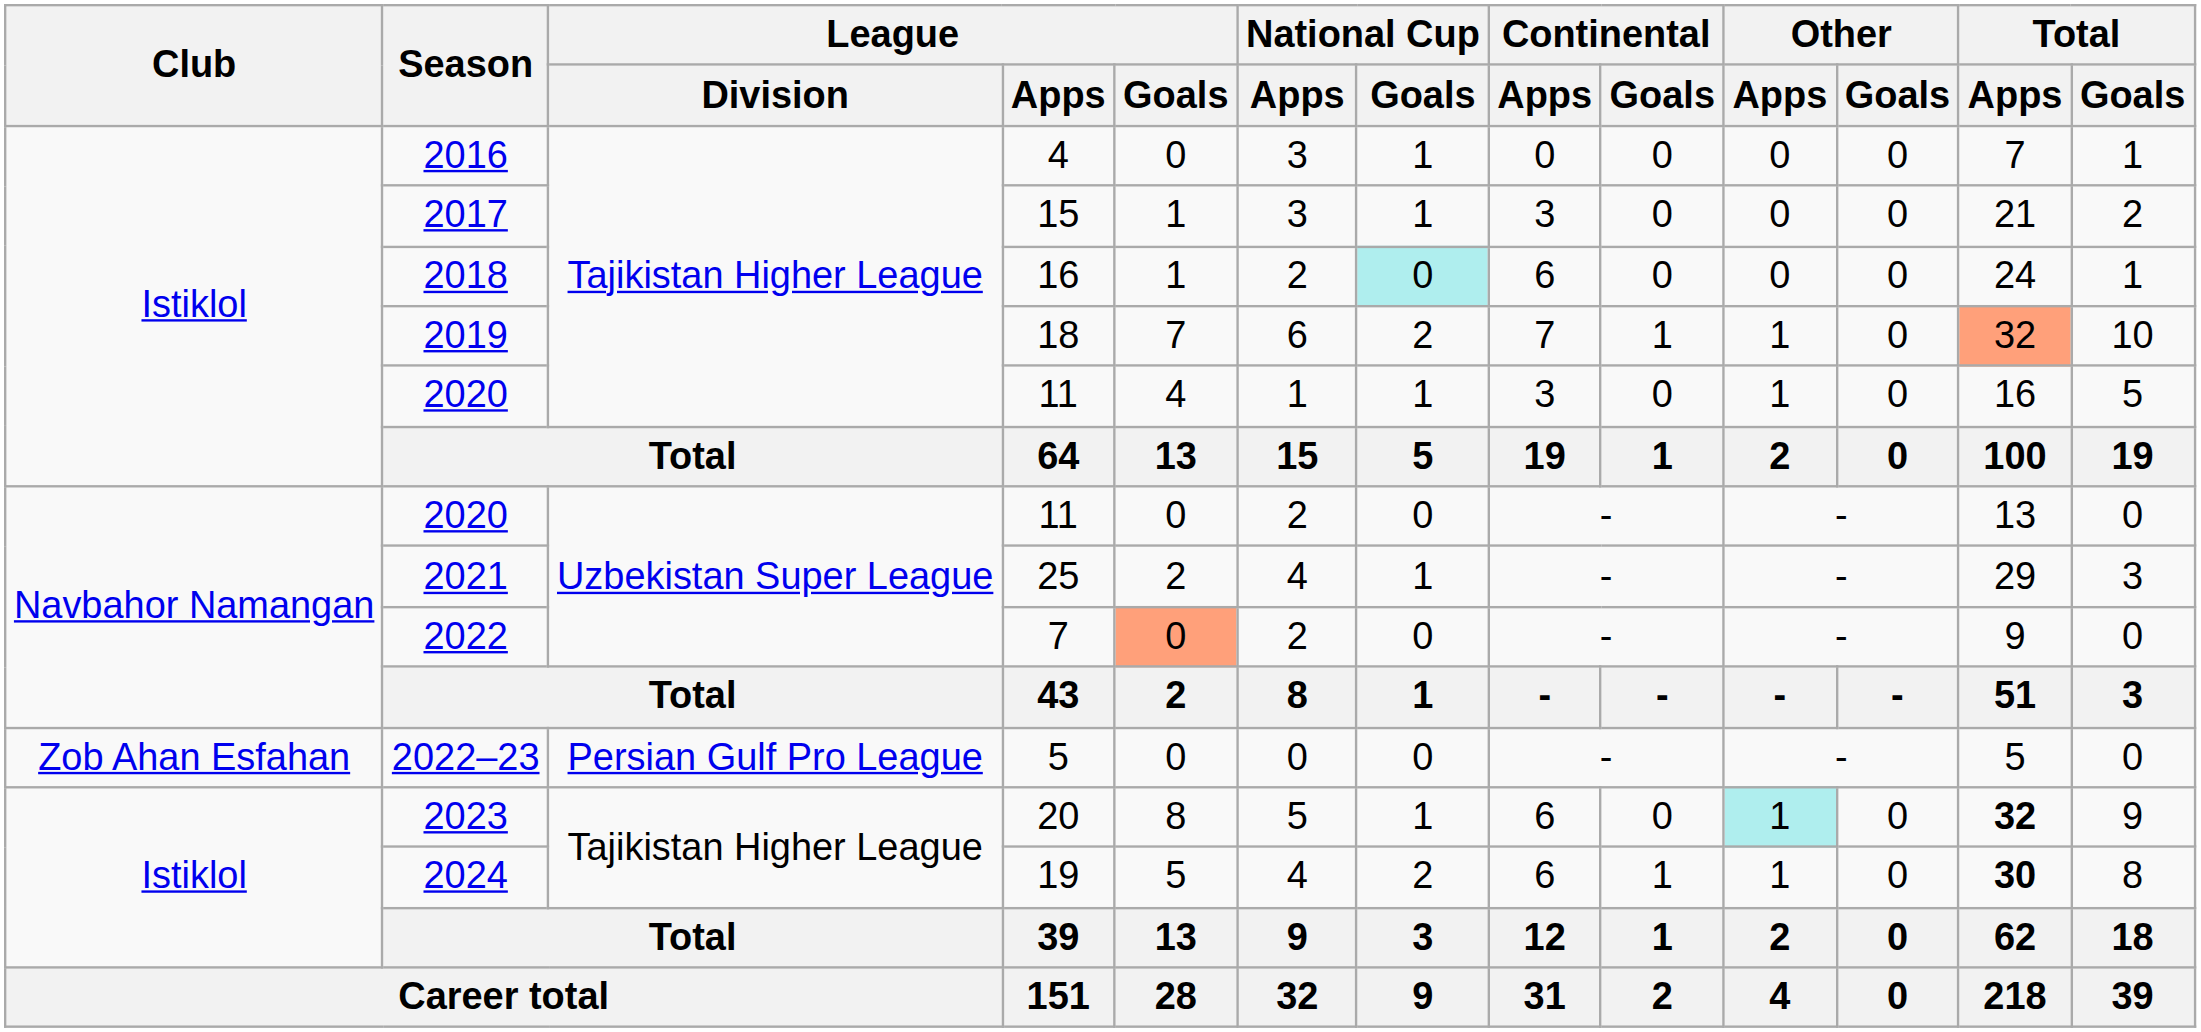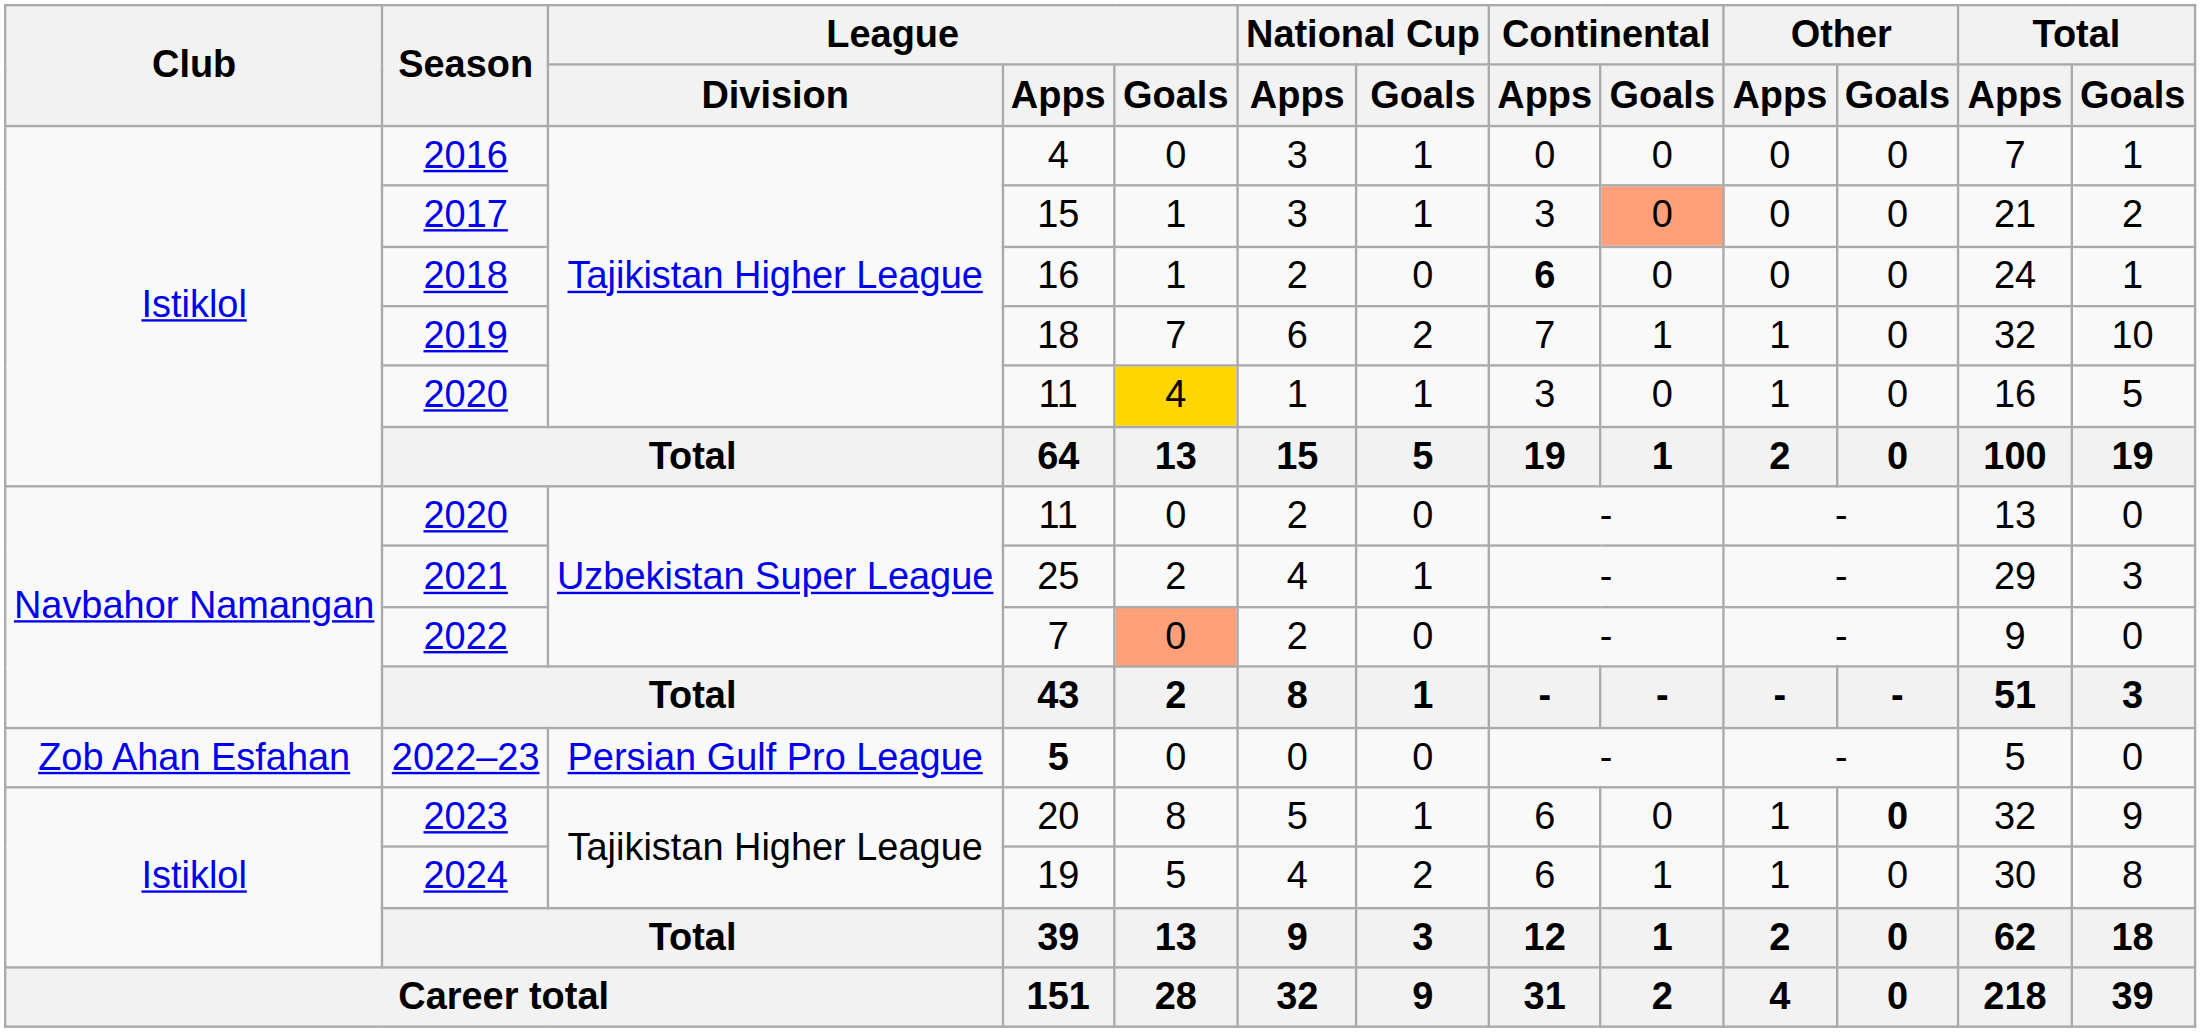(1662, 214) no background -> (1662, 214) lightsalmon background
(1423, 275) paleturquoise background -> (1423, 275) no background
(1545, 275) normal -> (1545, 275) bold
(2015, 335) lightsalmon background -> (2015, 335) no background
(1176, 395) no background -> (1176, 395) gold background
(1058, 756) normal -> (1058, 756) bold
(1780, 816) paleturquoise background -> (1780, 816) no background
(1897, 816) normal -> (1897, 816) bold
(2015, 816) bold -> (2015, 816) normal
(2015, 876) bold -> (2015, 876) normal
